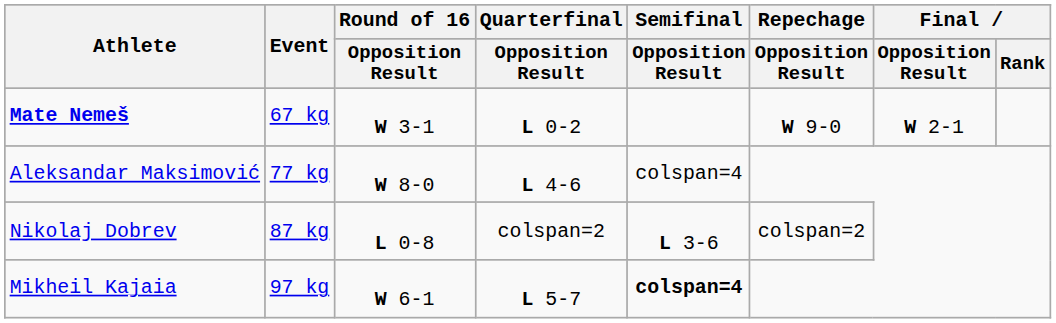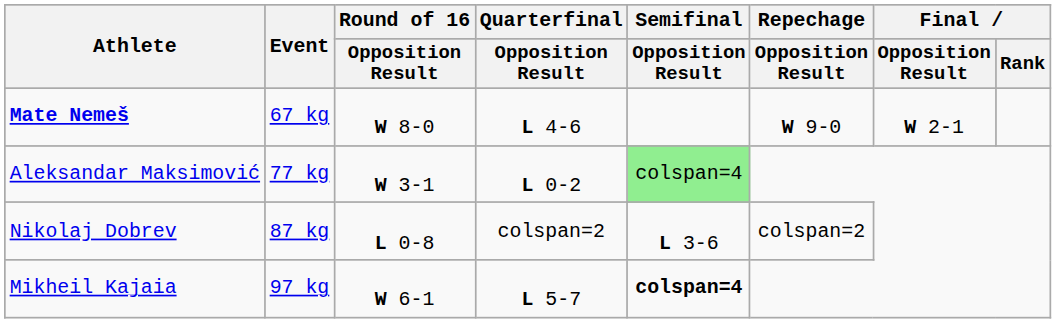(404, 129) W 3-1 -> (404, 129) W 8-0
(551, 129) L 0-2 -> (551, 129) L 4-6
(404, 186) W 8-0 -> (404, 186) W 3-1
(551, 186) L 4-6 -> (551, 186) L 0-2
(689, 174) no background -> (689, 174) lightgreen background
